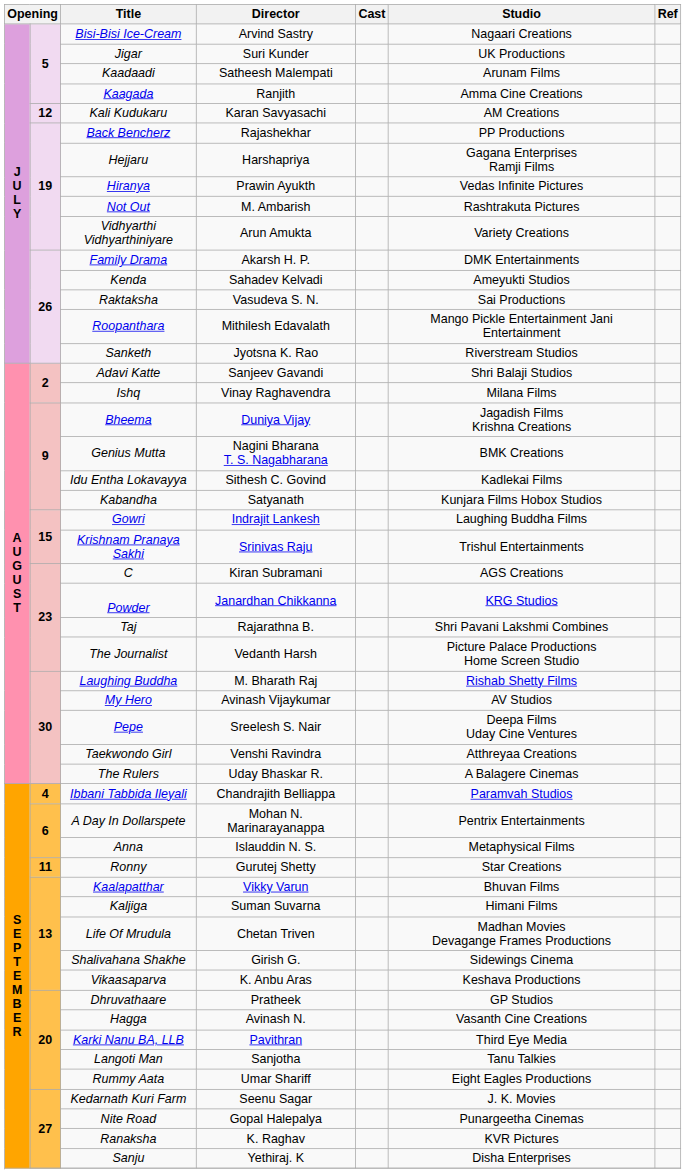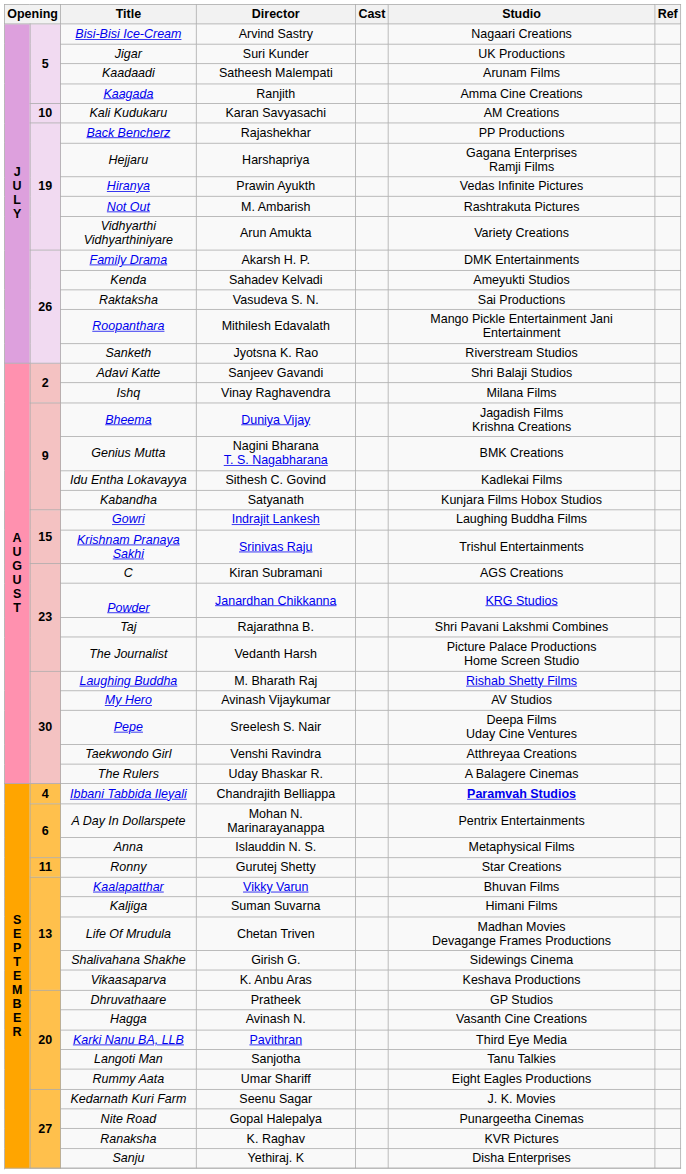(45, 113) 12 -> (45, 113) 10
(522, 793) normal -> (522, 793) bold
